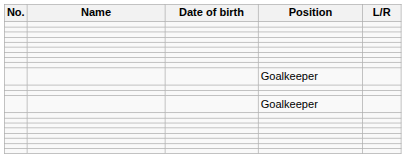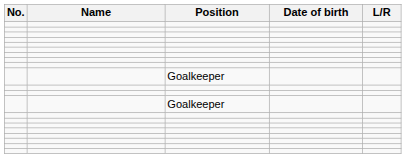columns swapped: (211, 13) <-> (310, 13)
